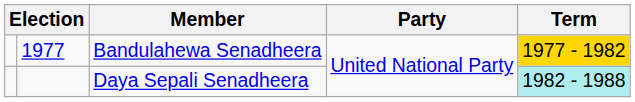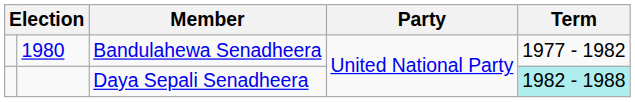(43, 50) 1977 -> (43, 50) 1980
(574, 50) gold background -> (574, 50) no background
